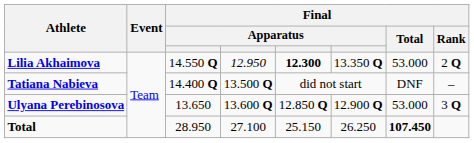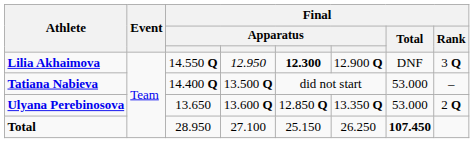(358, 62) 13.350 Q -> (358, 62) 12.900 Q
(410, 62) 53.000 -> (410, 62) DNF
(451, 62) 2 Q -> (451, 62) 3 Q
(410, 84) DNF -> (410, 84) 53.000
(358, 105) 12.900 Q -> (358, 105) 13.350 Q
(451, 105) 3 Q -> (451, 105) 2 Q
